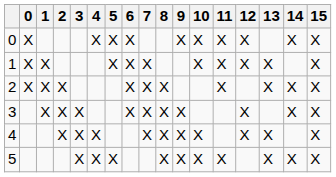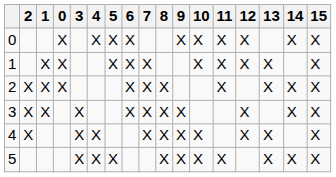columns swapped: (28, 16) <-> (62, 16)
